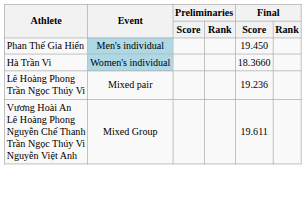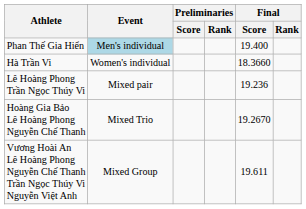(254, 46) 19.450 -> (254, 46) 19.400
(130, 63) lightblue background -> (130, 63) no background
+ row: (46, 120)
